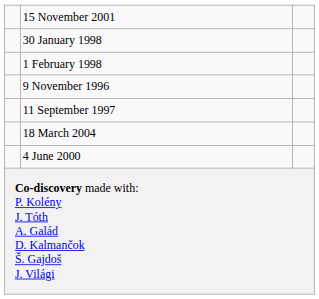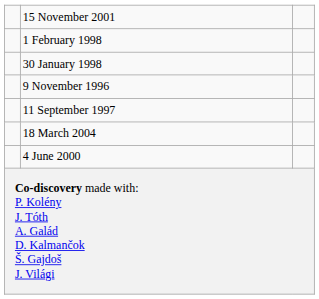rows swapped: (62, 40) <-> (62, 63)
